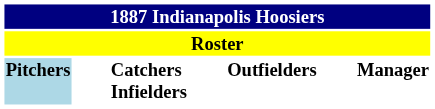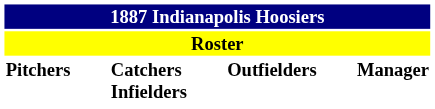(38, 70) lightblue background -> (38, 70) no background
